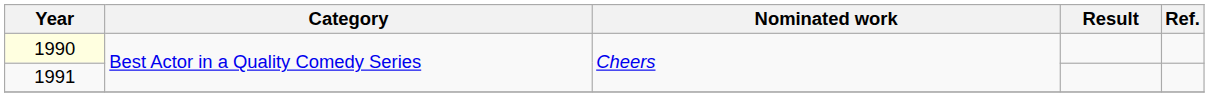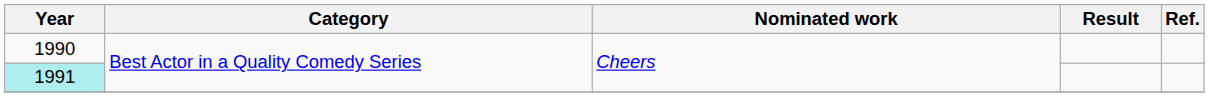(55, 48) lightyellow background -> (55, 48) no background
(55, 77) no background -> (55, 77) paleturquoise background
